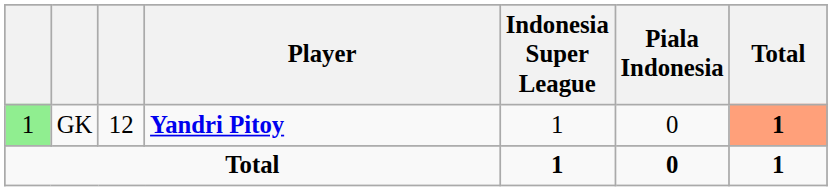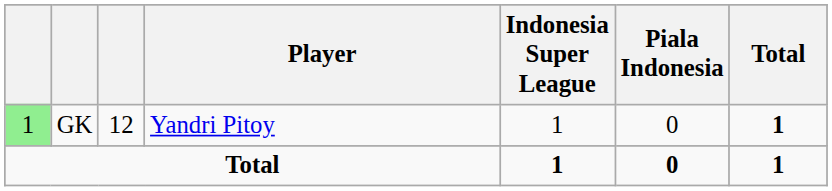(217, 124) bold -> (212, 124) normal
(778, 124) lightsalmon background -> (778, 124) no background
